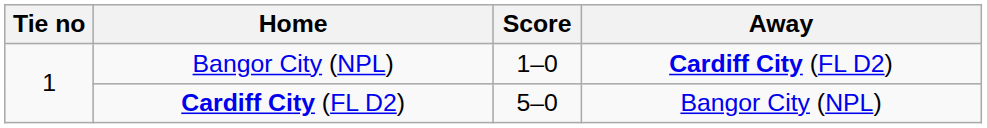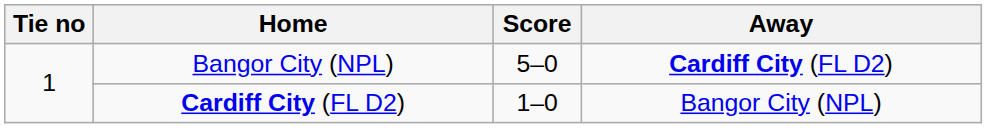(537, 63) 1–0 -> (537, 63) 5–0
(537, 102) 5–0 -> (537, 102) 1–0
